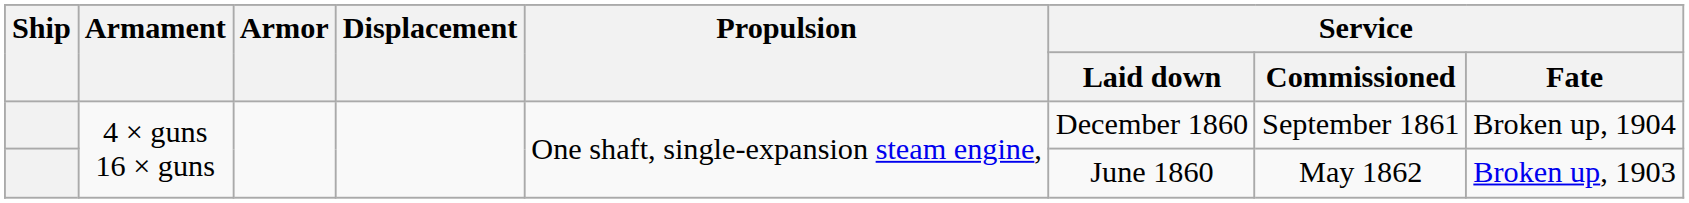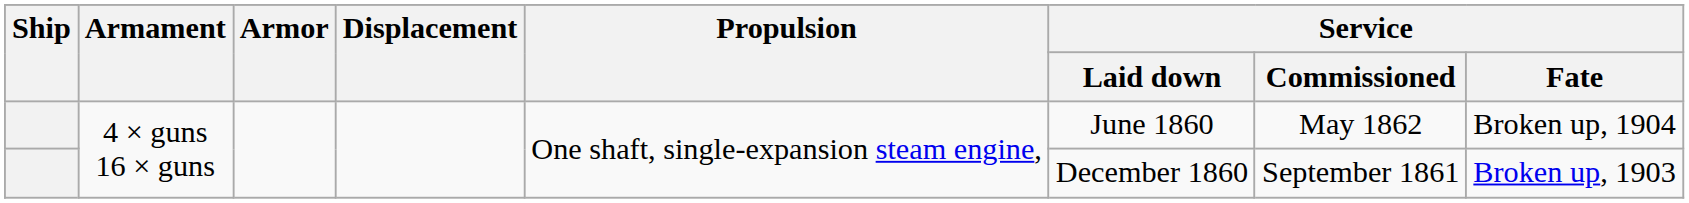(1152, 124) December 1860 -> (1152, 124) June 1860
(1361, 124) September 1861 -> (1361, 124) May 1862
(1152, 172) June 1860 -> (1152, 172) December 1860
(1361, 172) May 1862 -> (1361, 172) September 1861
